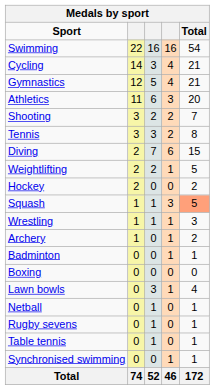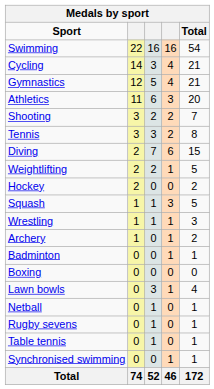(194, 203) lightsalmon background -> (194, 203) no background
